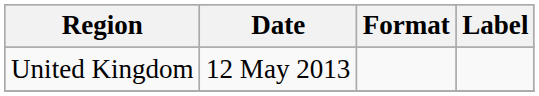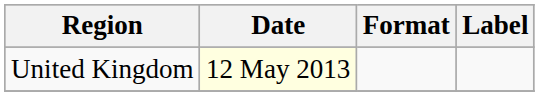(278, 68) no background -> (278, 68) lightyellow background
